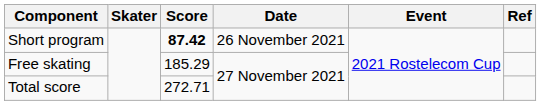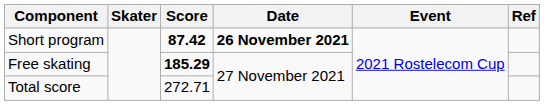(281, 40) normal -> (283, 40) bold
(187, 64) normal -> (187, 64) bold
